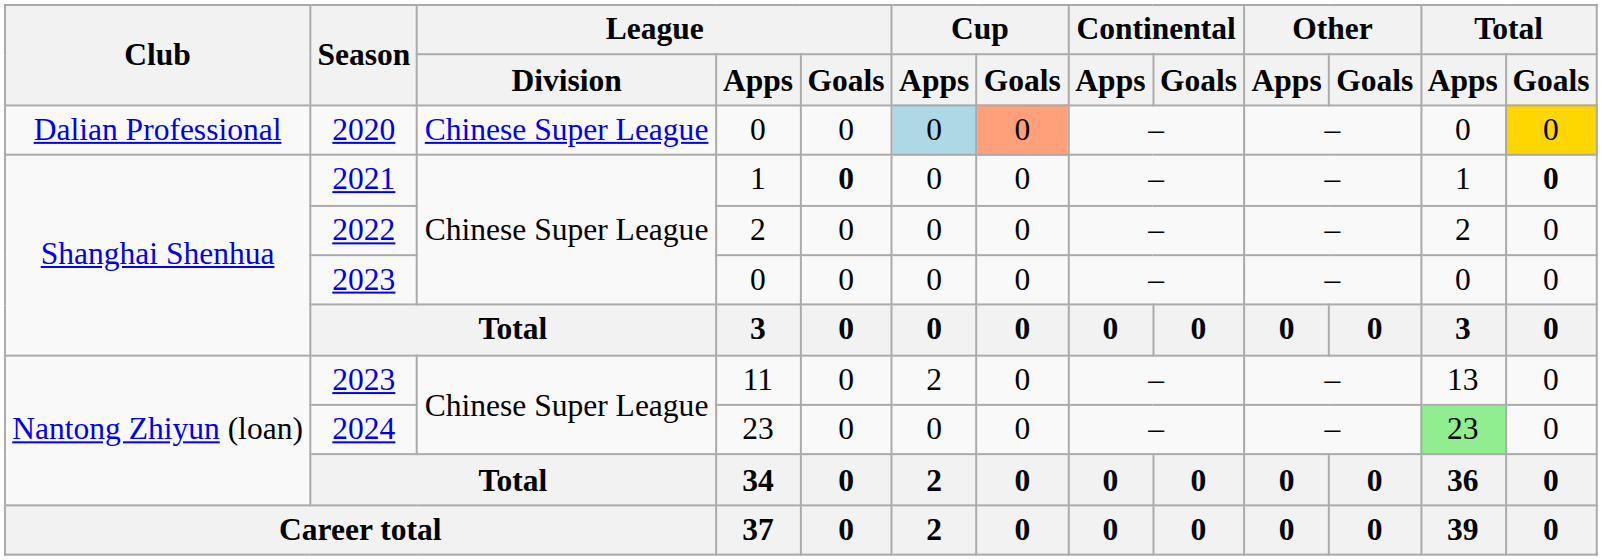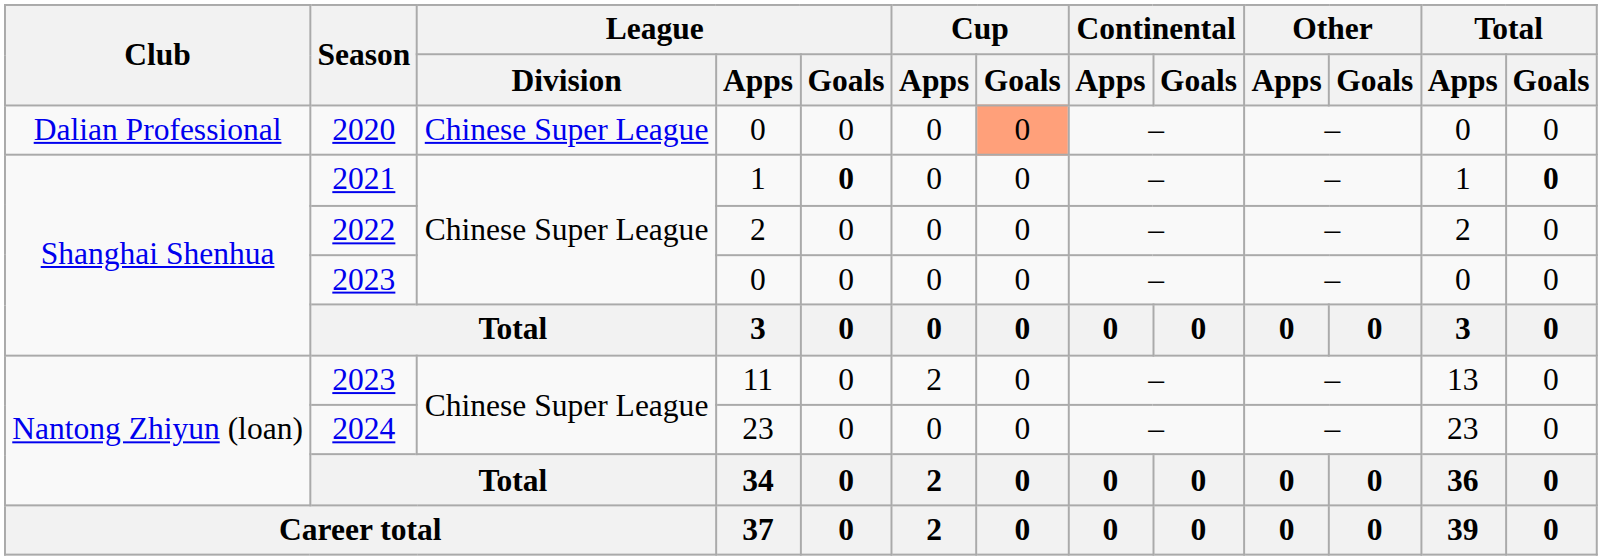(934, 129) lightblue background -> (934, 129) no background
(1551, 129) gold background -> (1551, 129) no background
(1463, 429) lightgreen background -> (1463, 429) no background
